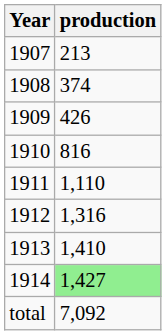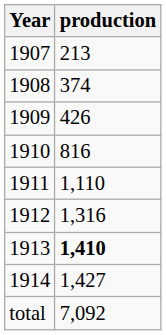(83, 248) normal -> (83, 248) bold
(83, 280) lightgreen background -> (83, 280) no background
